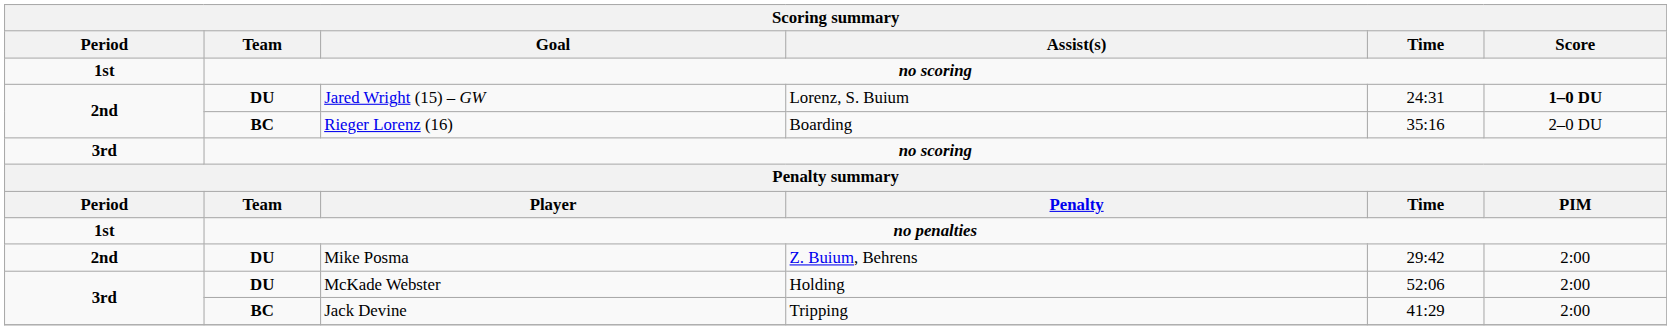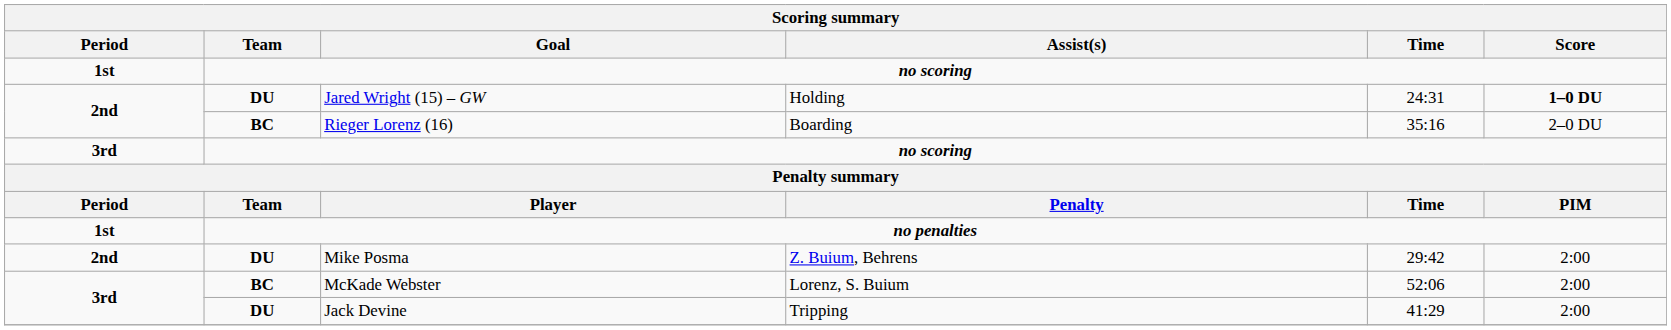(849, 97) Lorenz, S. Buium -> (817, 97) Holding
(262, 284) DU -> (262, 284) BC
(817, 284) Holding -> (849, 284) Lorenz, S. Buium
(262, 310) BC -> (262, 310) DU
